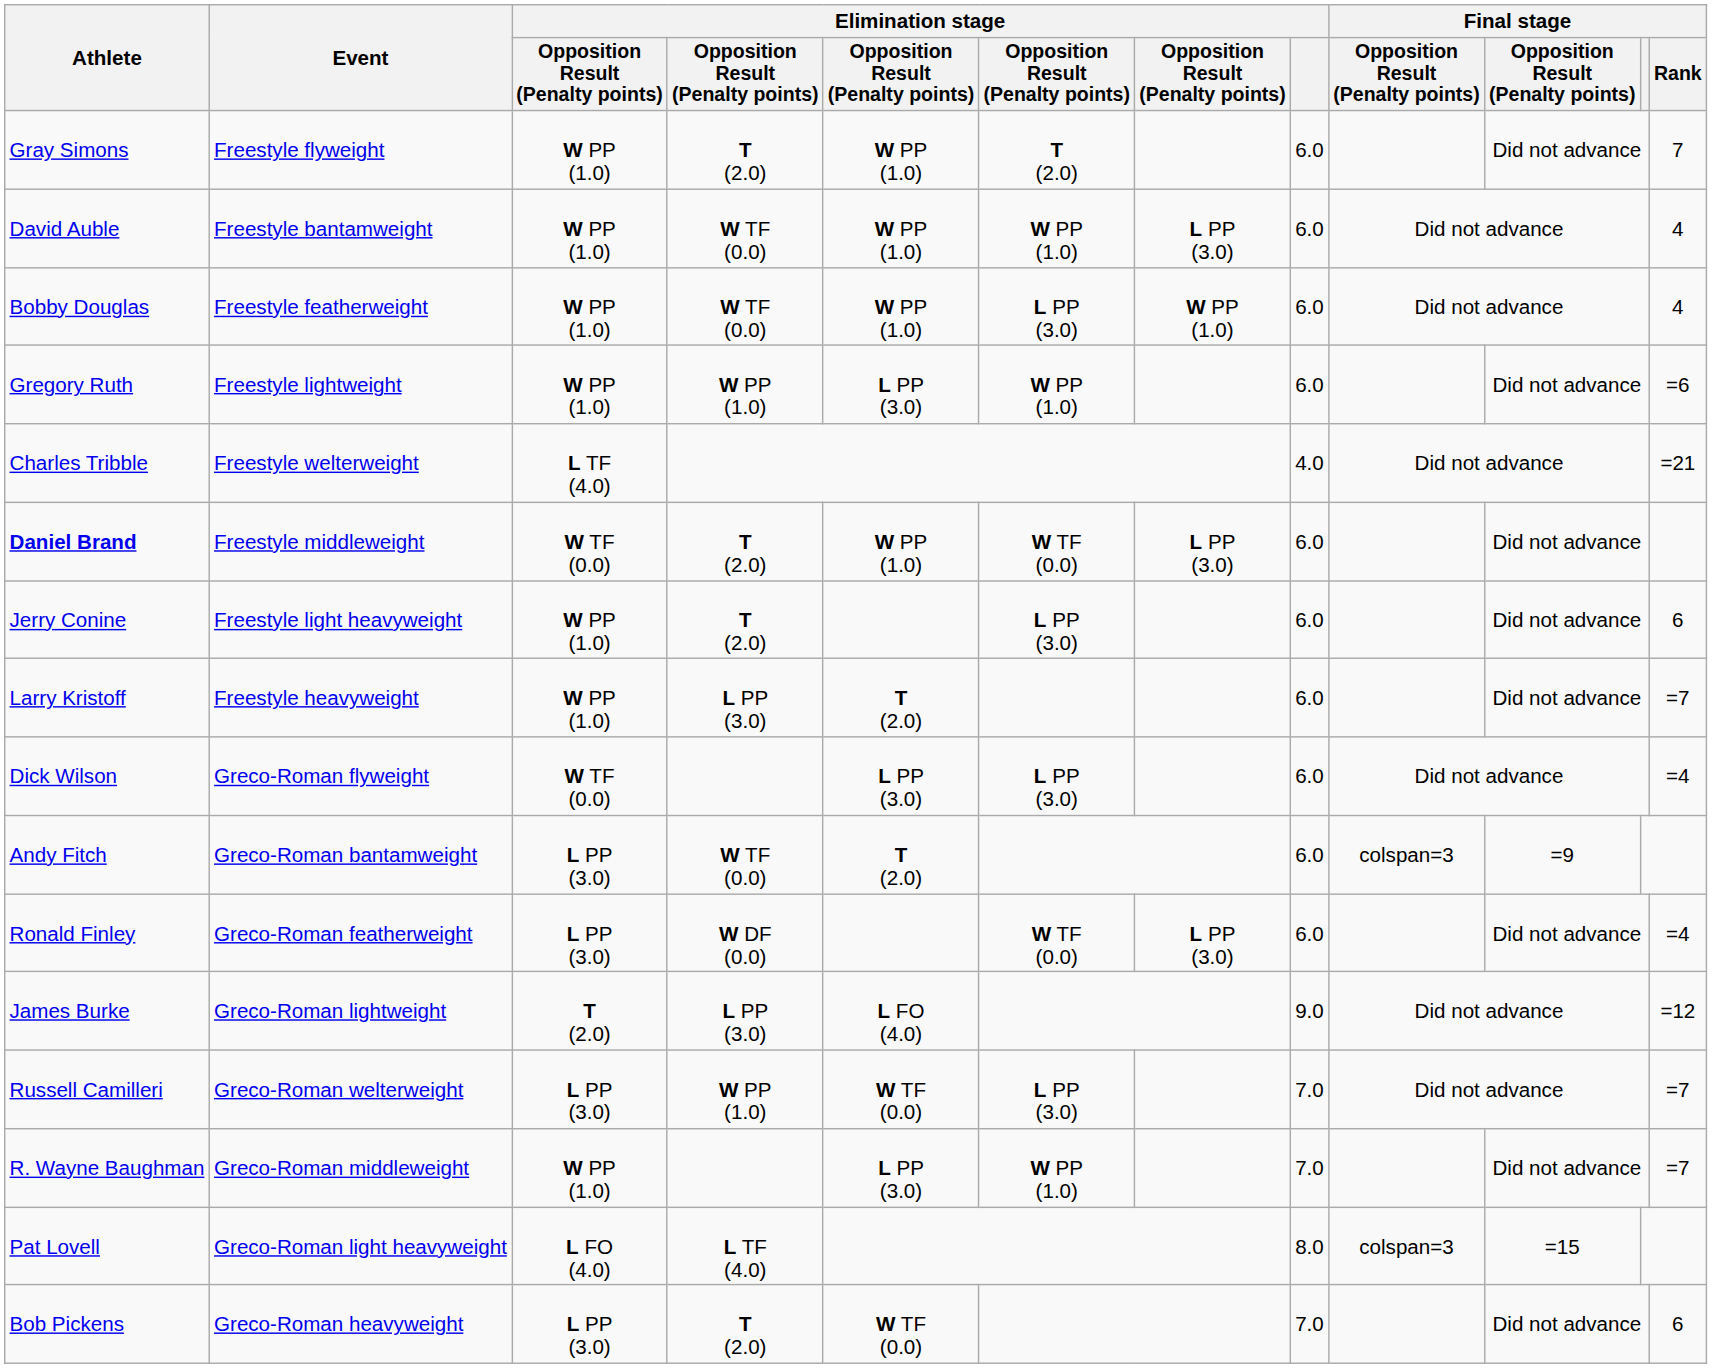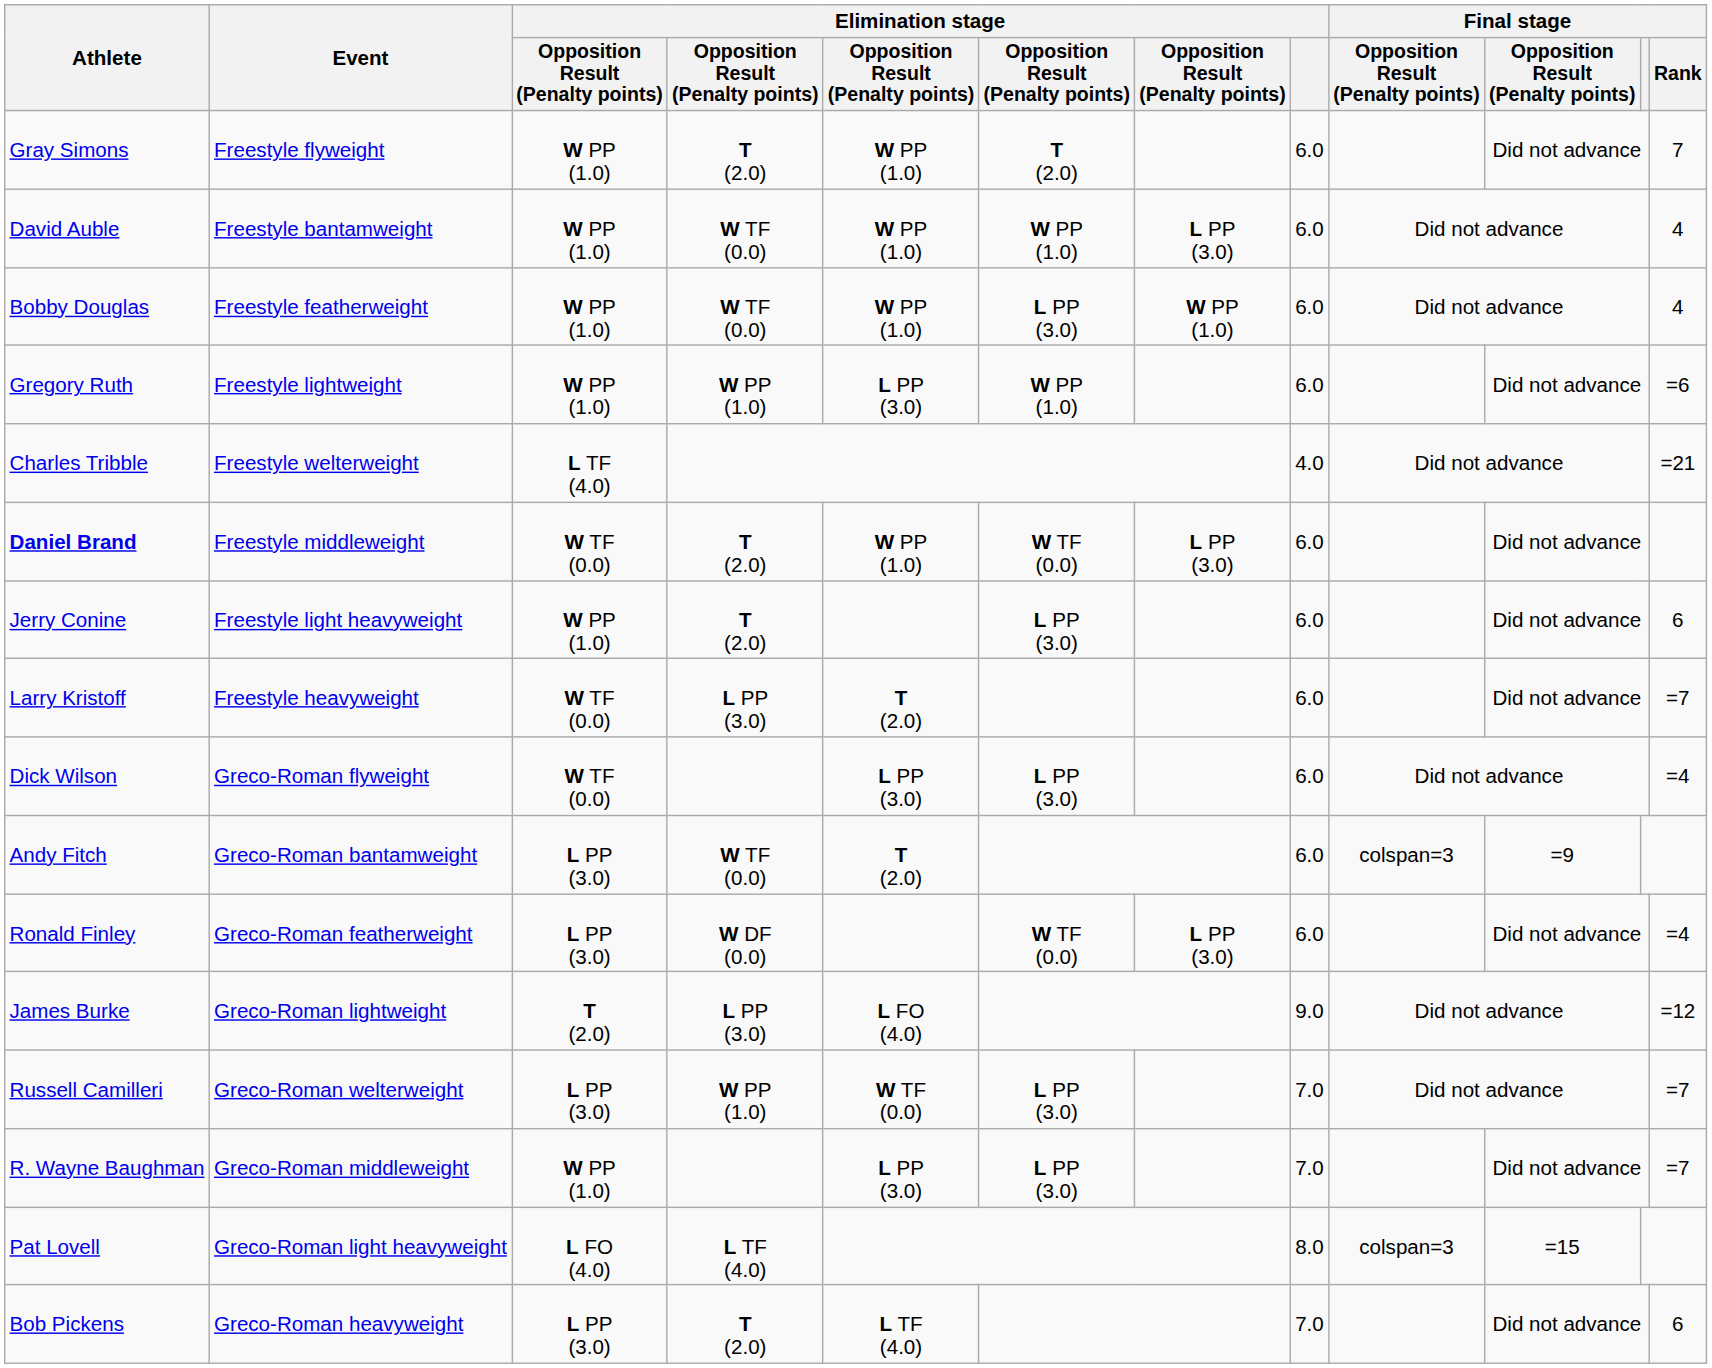(590, 710) W PP (1.0) -> (590, 710) W TF (0.0)
(1057, 1180) W PP (1.0) -> (1057, 1180) L PP (3.0)
(901, 1336) W TF (0.0) -> (901, 1336) L TF (4.0)
